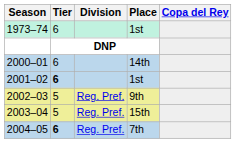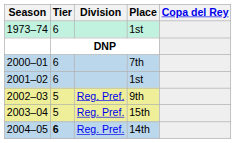(139, 63) 14th -> (137, 63) 7th
(56, 79) bold -> (56, 79) normal
(137, 130) 7th -> (139, 130) 14th
